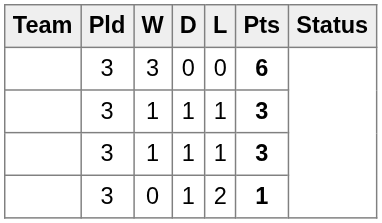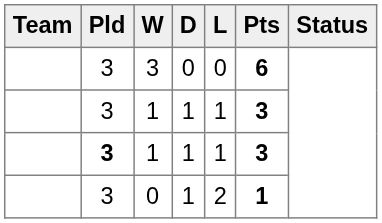(107, 153) normal -> (107, 153) bold
